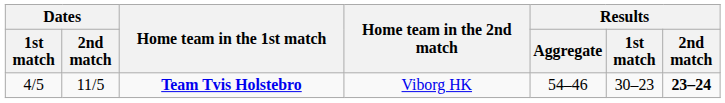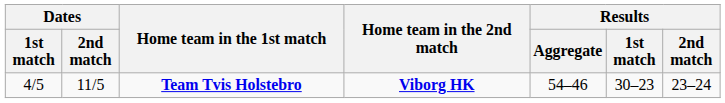(437, 85) normal -> (437, 85) bold
(691, 85) bold -> (691, 85) normal
